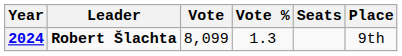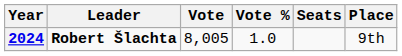(206, 39) 8,099 -> (206, 39) 8,005
(263, 39) 1.3 -> (263, 39) 1.0
